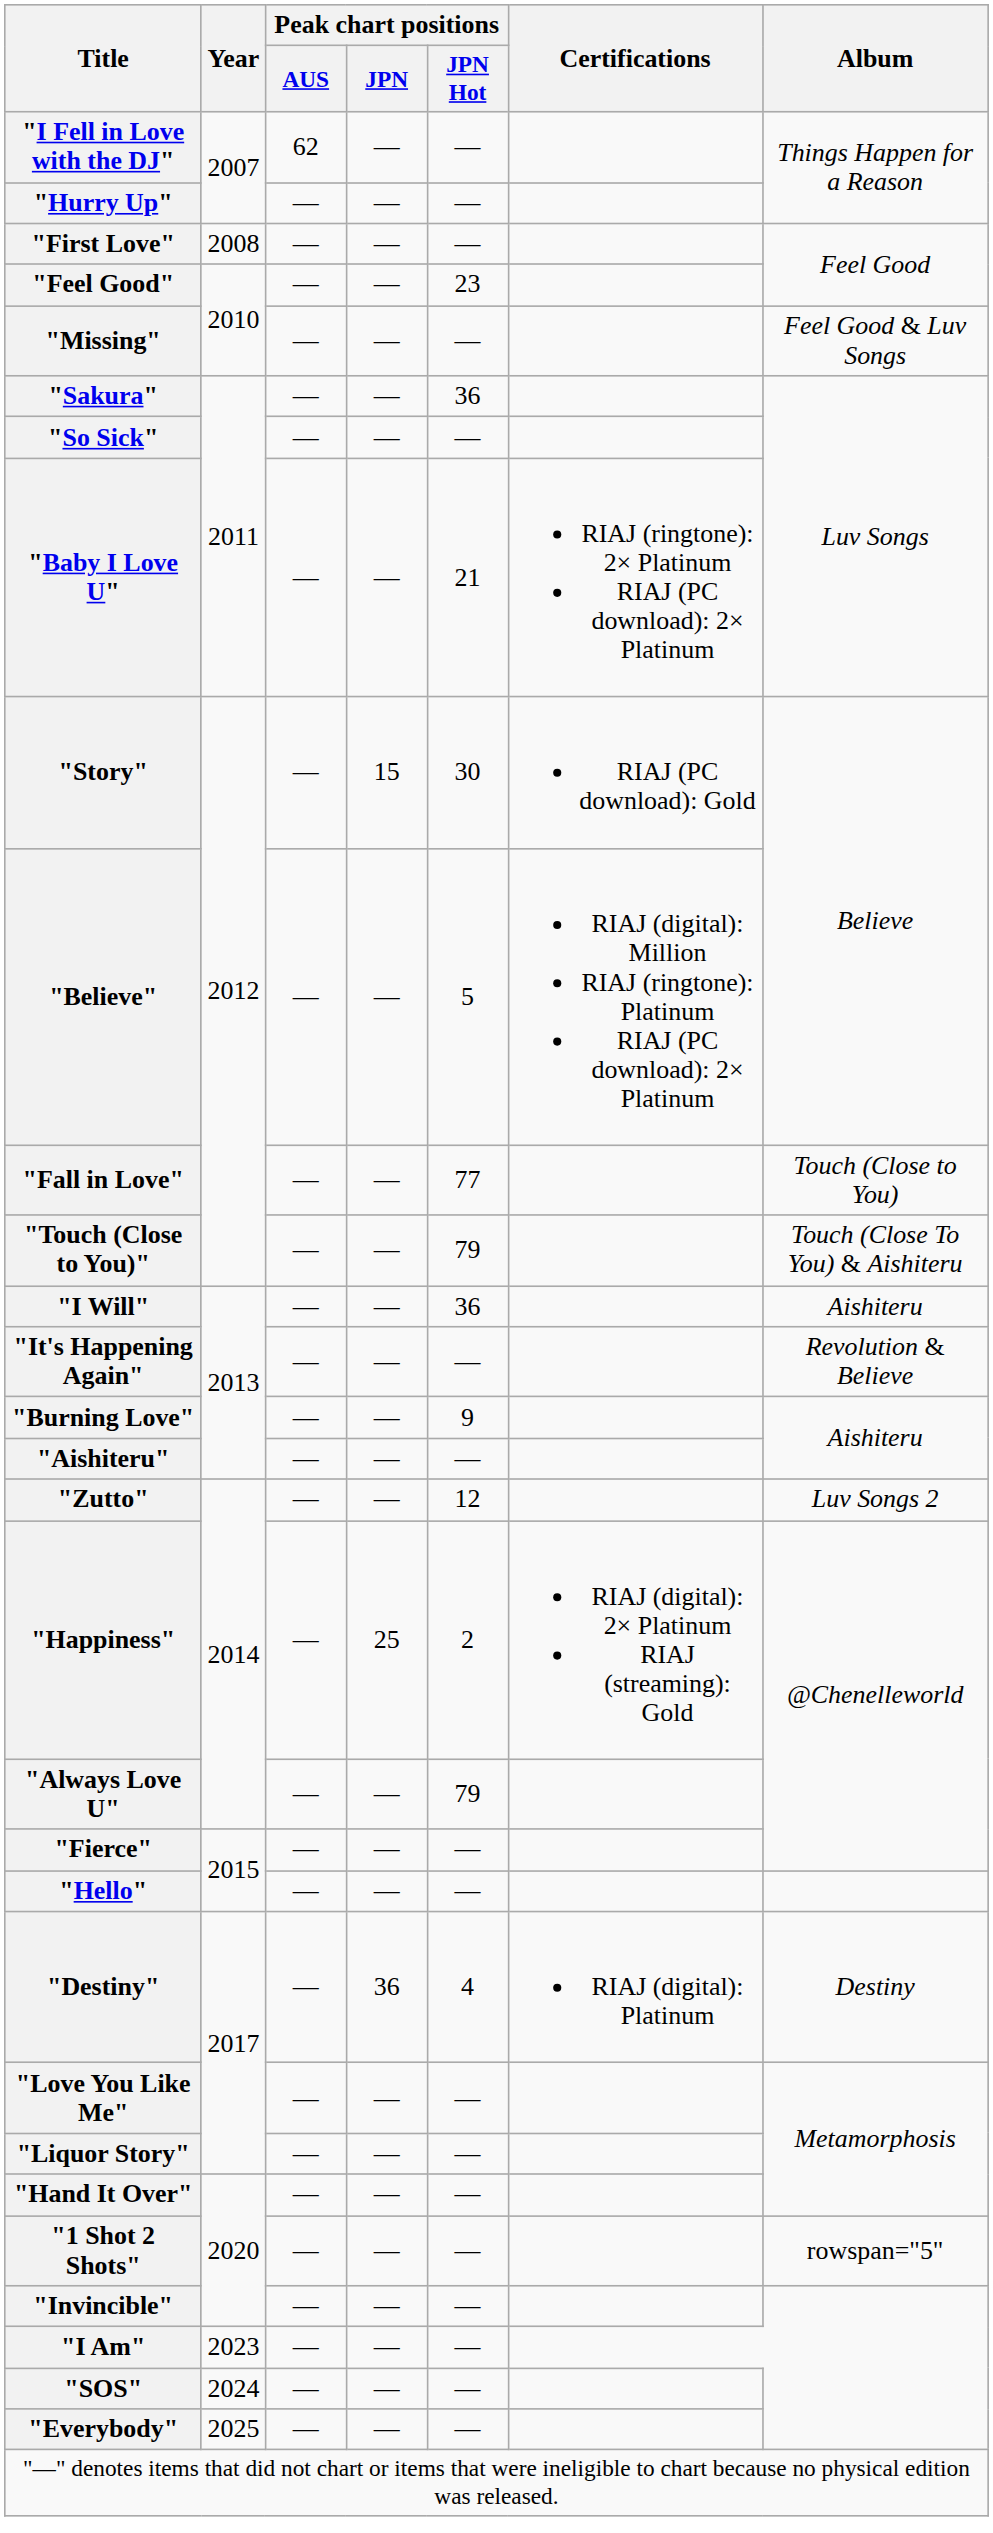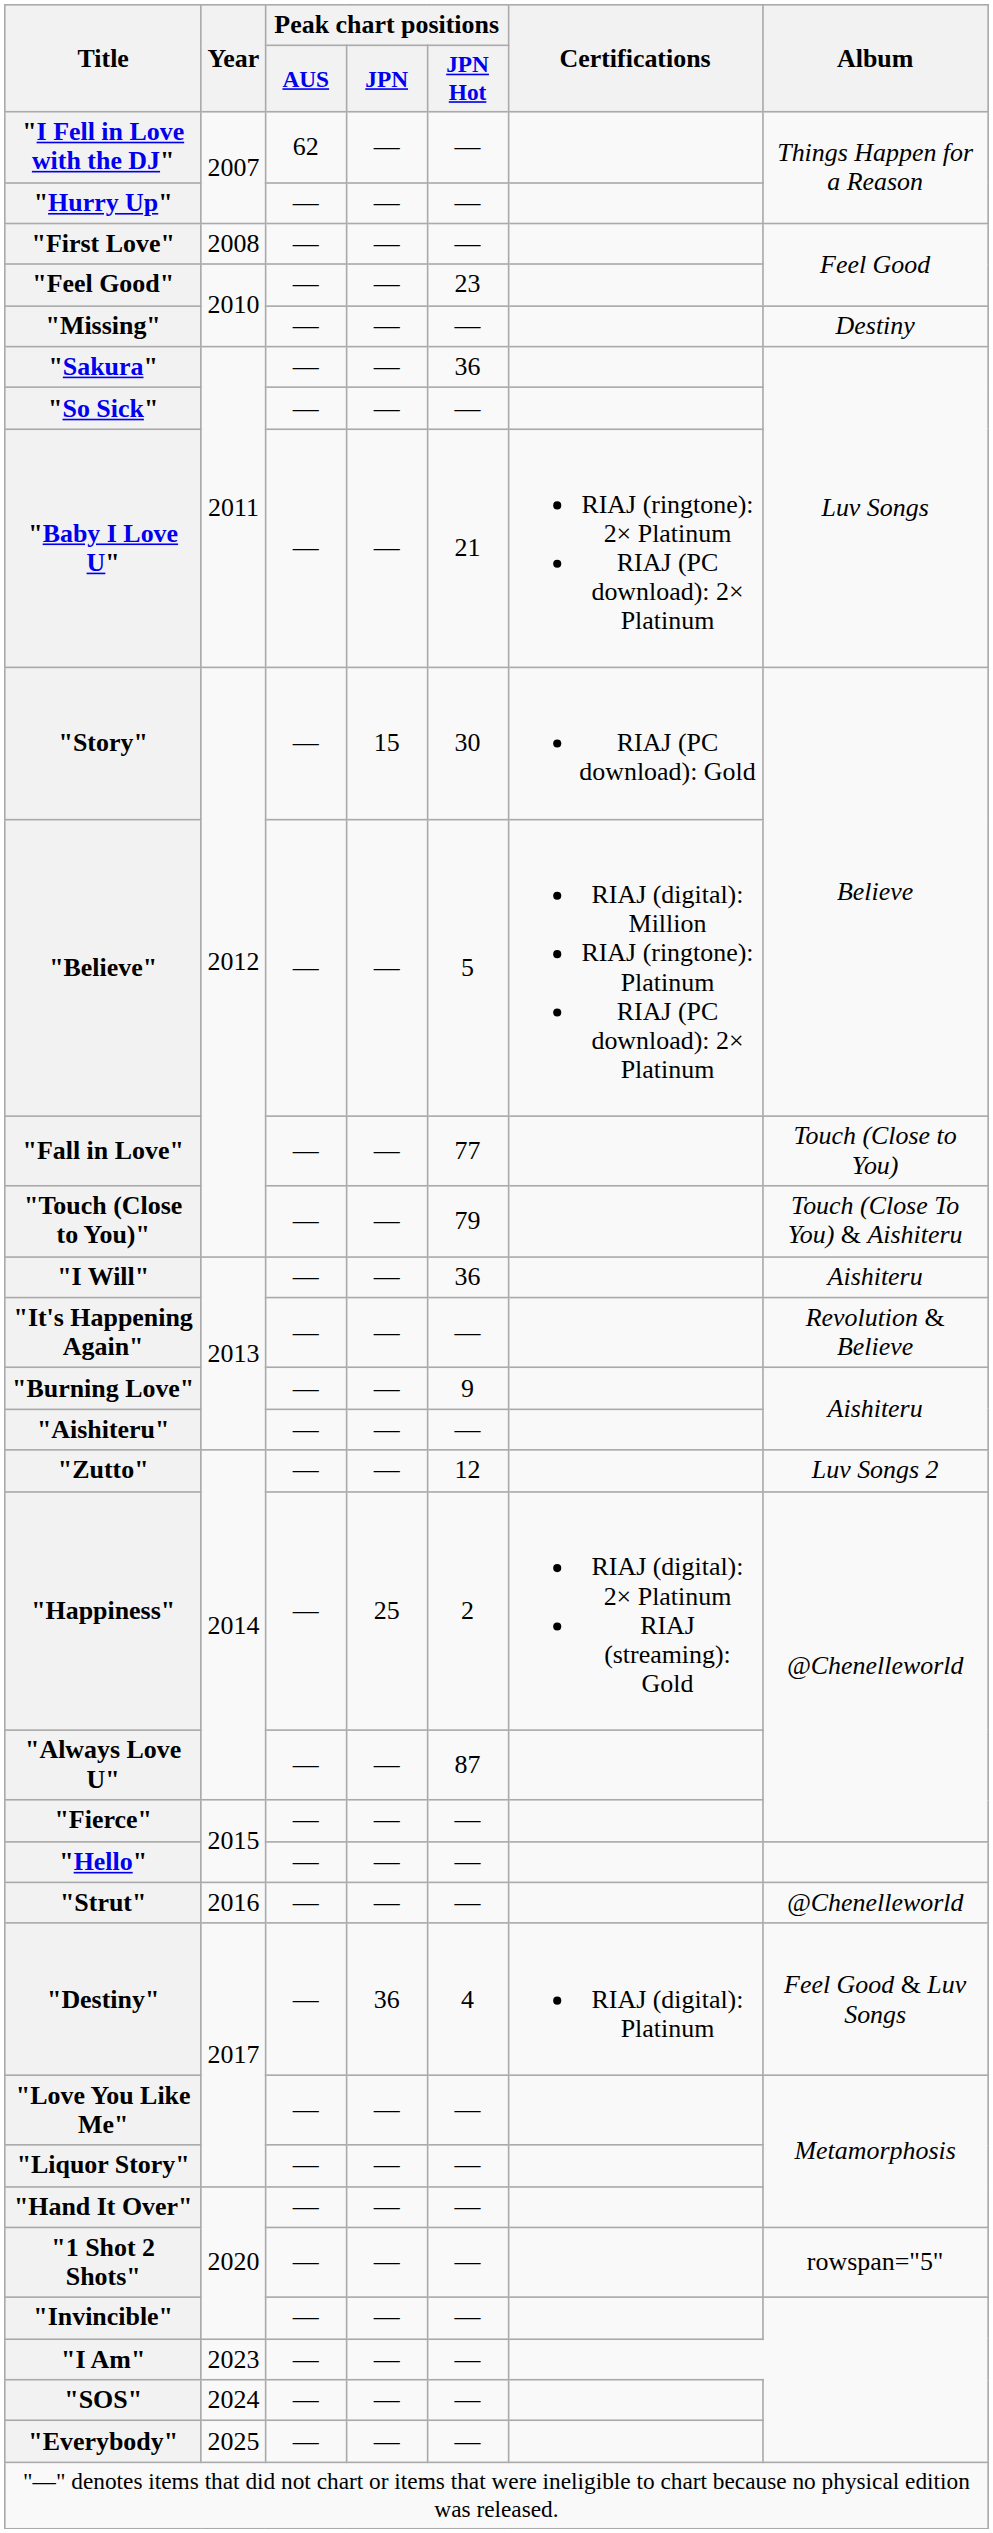(875, 340) Feel Good & Luv Songs -> (875, 325) Destiny
(468, 1793) 79 -> (468, 1764) 87
+ row: (103, 1902)
(875, 1986) Destiny -> (875, 1998) Feel Good & Luv Songs
